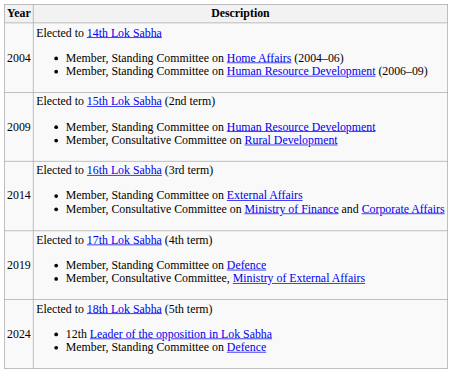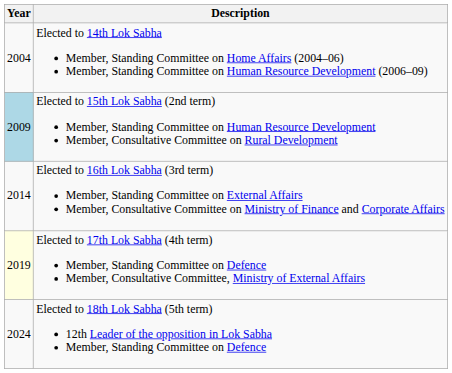(19, 126) no background -> (19, 126) lightblue background
(19, 265) no background -> (19, 265) lightyellow background
